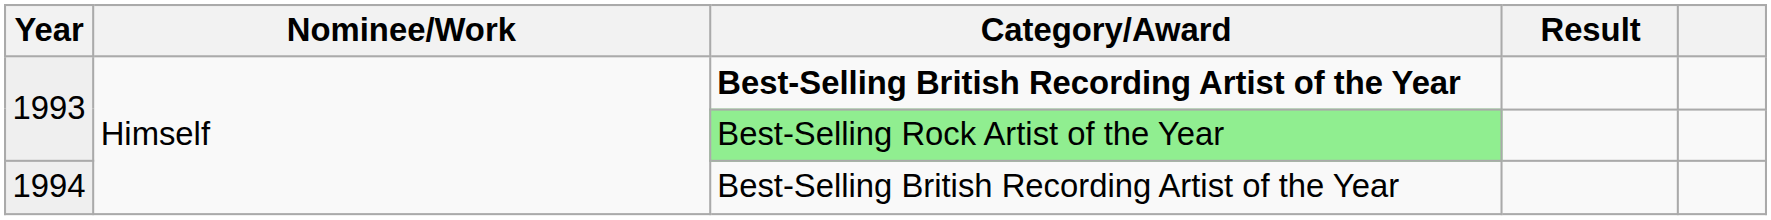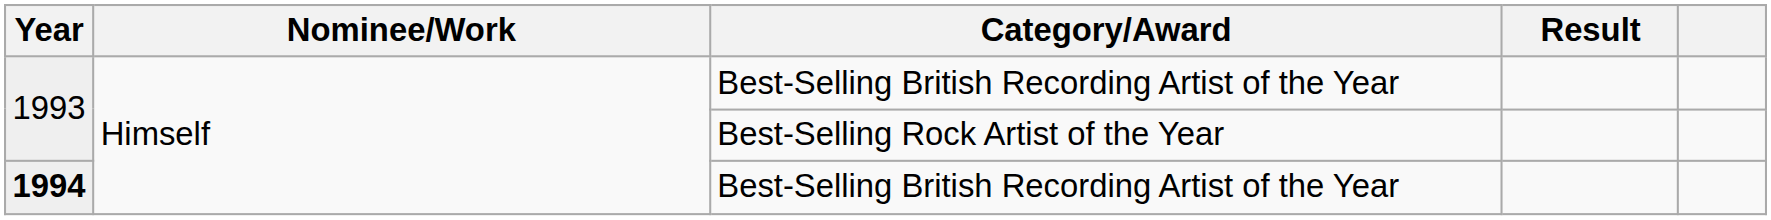(1089, 82) bold -> (1058, 82) normal
(971, 134) lightgreen background -> (971, 134) no background
(49, 186) normal -> (49, 186) bold
